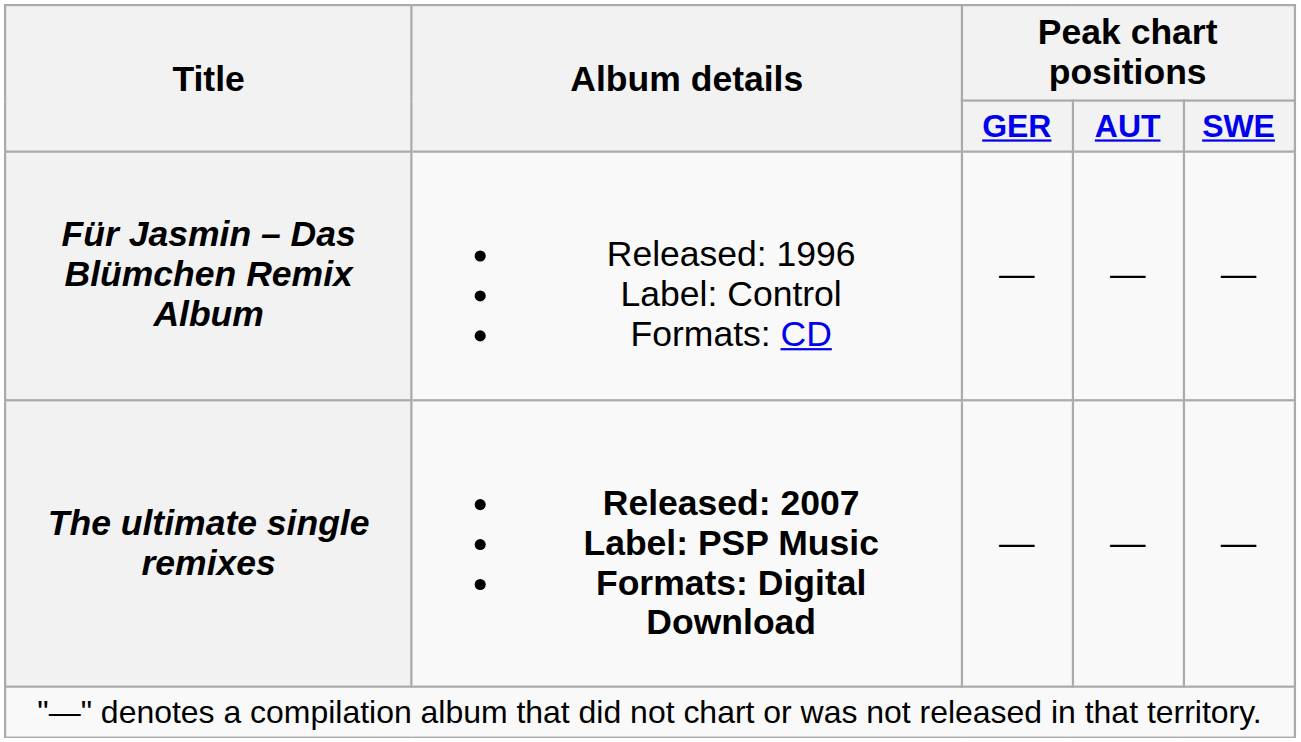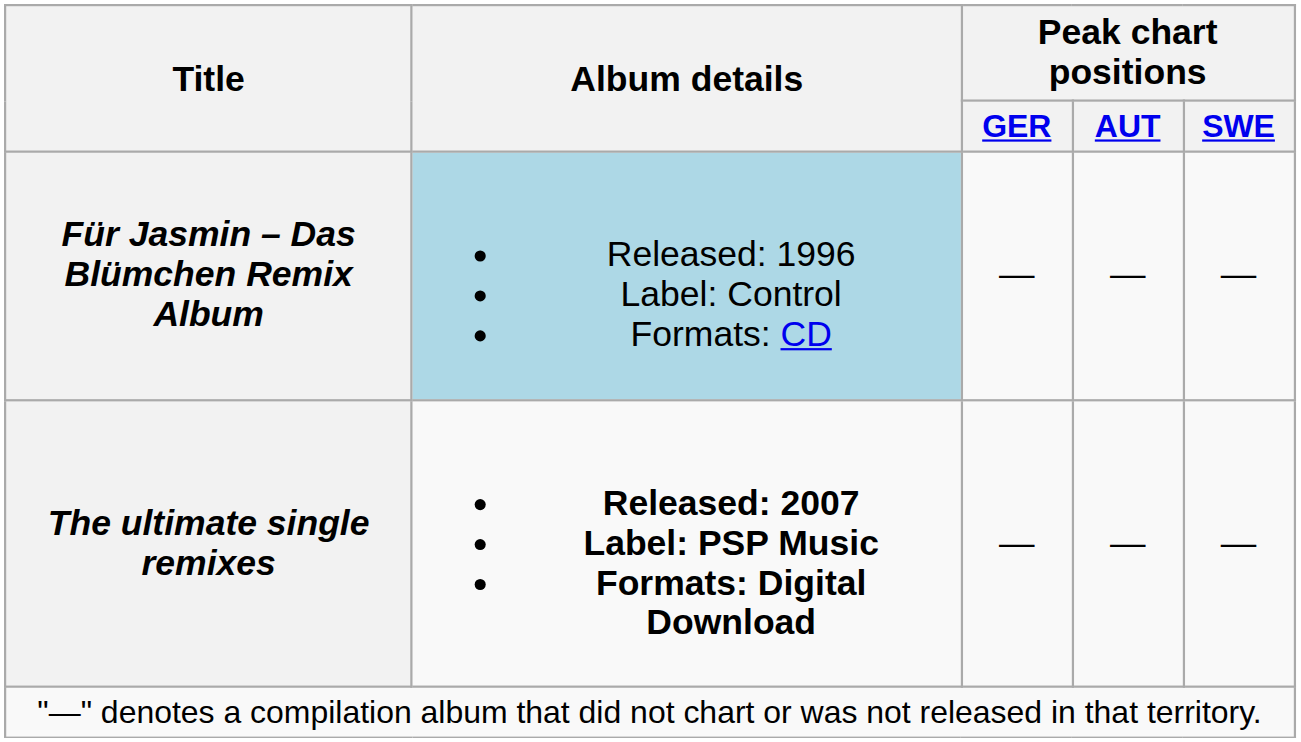(687, 296) no background -> (687, 296) lightblue background
